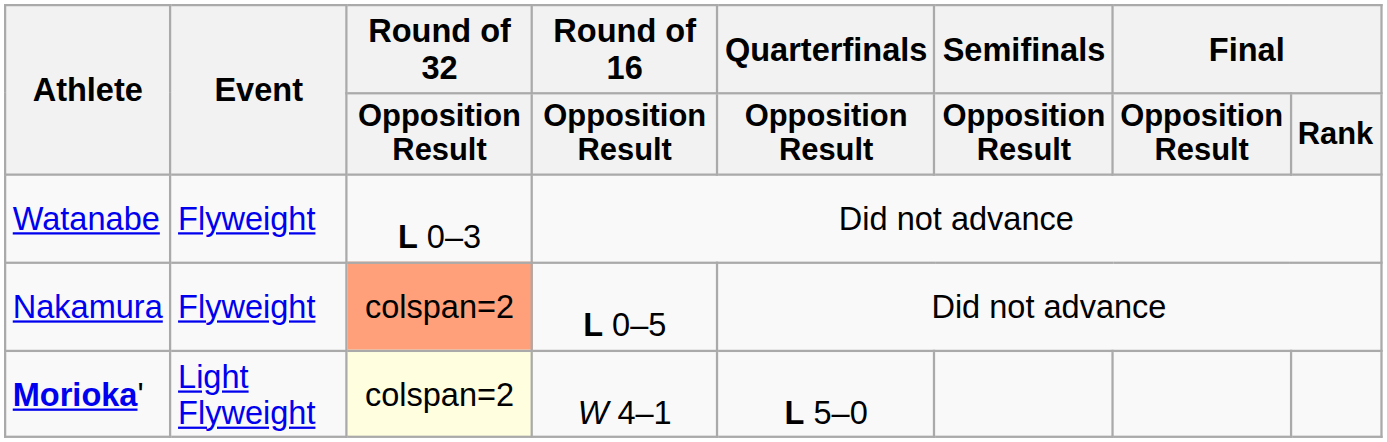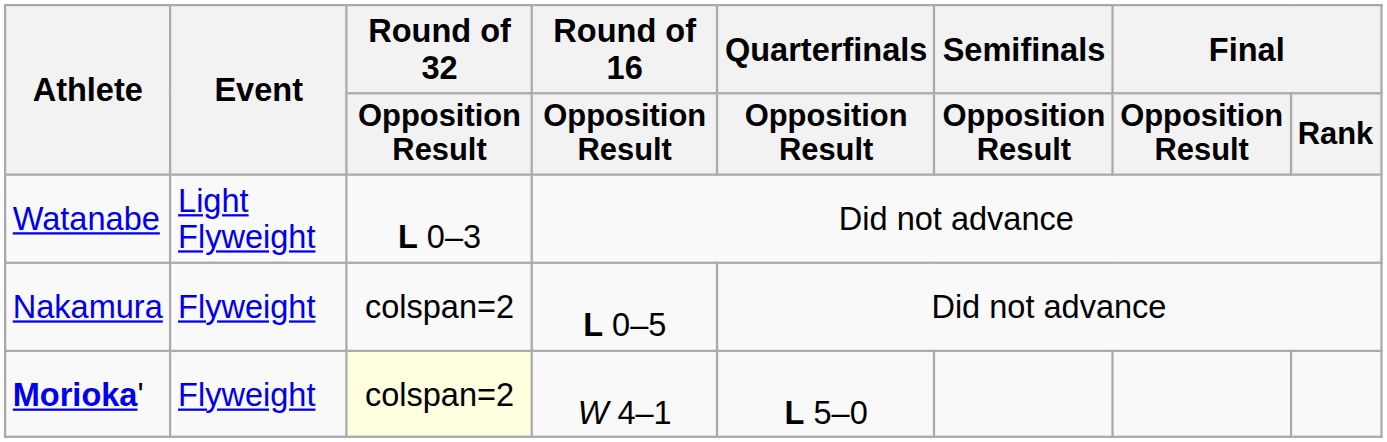(247, 219) Flyweight -> (247, 219) Light Flyweight
(440, 307) lightsalmon background -> (440, 307) no background
(247, 394) Light Flyweight -> (247, 394) Flyweight
